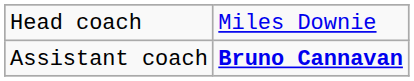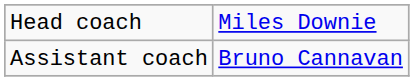(311, 59) bold -> (311, 59) normal
